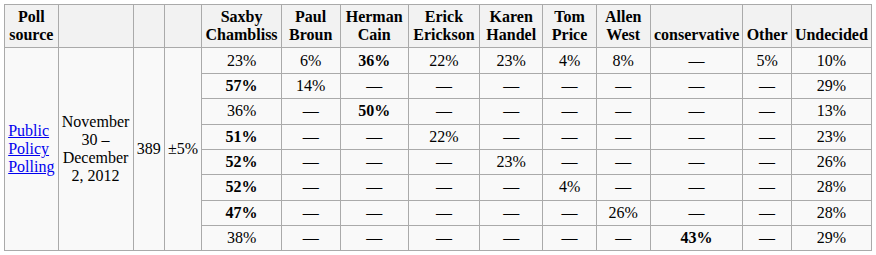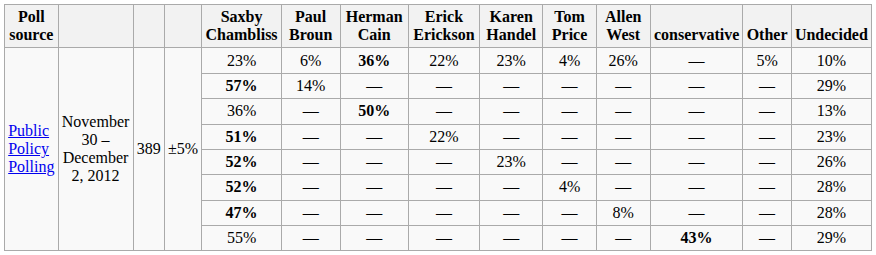(623, 60) 8% -> (623, 60) 26%
(623, 212) 26% -> (623, 212) 8%
(242, 238) 38% -> (242, 238) 55%
